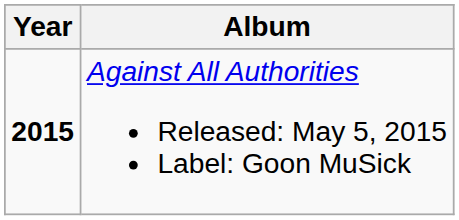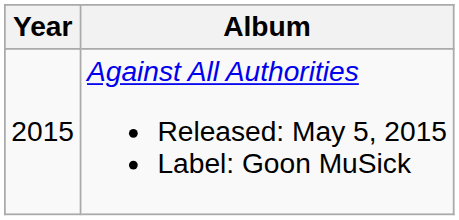(43, 131) bold -> (43, 131) normal
